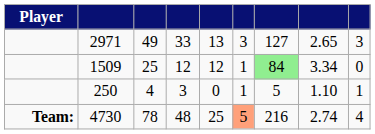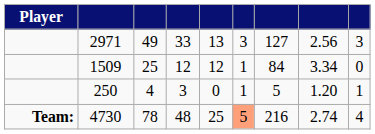(324, 41) 2.65 -> (324, 41) 2.56
(276, 66) lightgreen background -> (276, 66) no background
(324, 91) 1.10 -> (324, 91) 1.20
